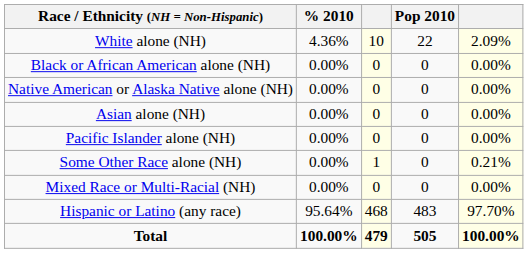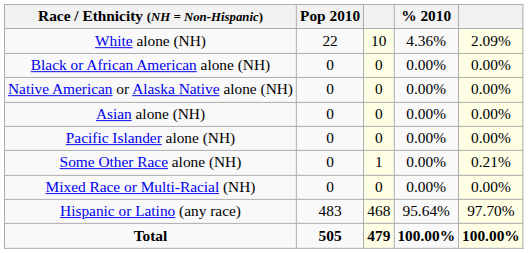columns swapped: (425, 16) <-> (329, 16)
